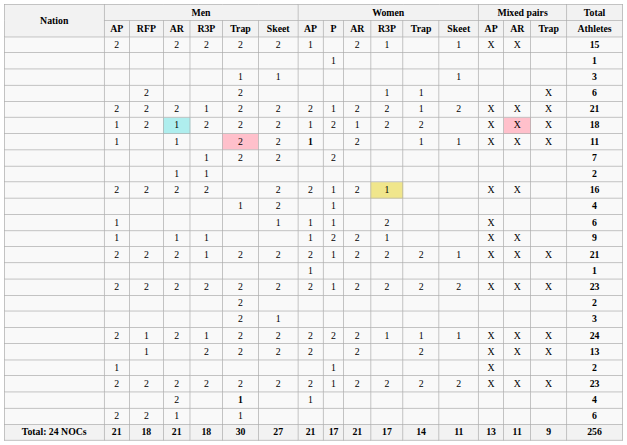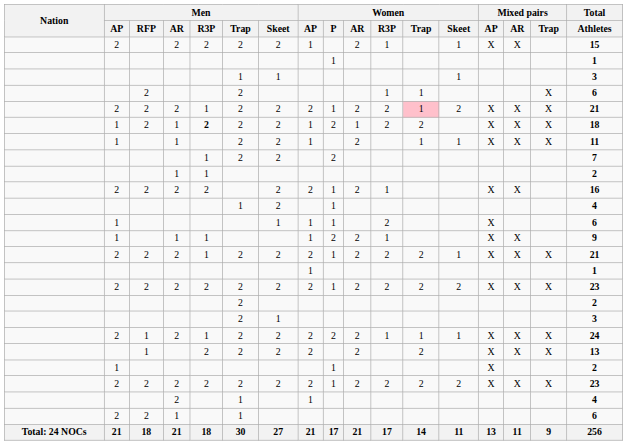(421, 109) no background -> (421, 109) pink background
(177, 126) paleturquoise background -> (177, 126) no background
(206, 126) normal -> (206, 126) bold
(517, 126) pink background -> (517, 126) no background
(241, 142) pink background -> (241, 142) no background
(311, 142) bold -> (311, 142) normal
(387, 190) khaki background -> (387, 190) no background
(241, 400) bold -> (241, 400) normal
